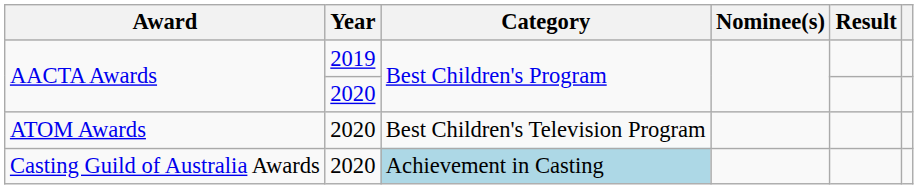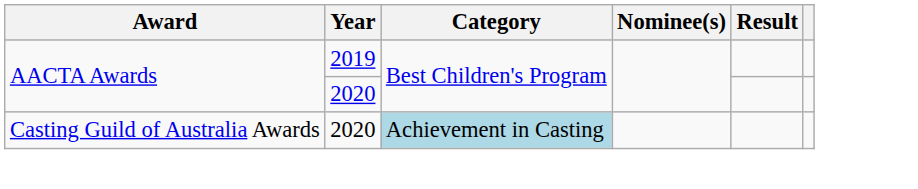- row: (78, 129)
